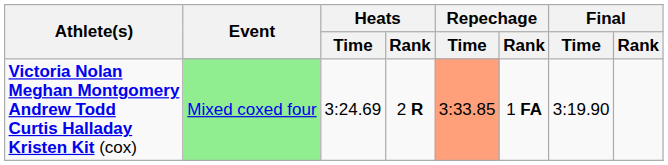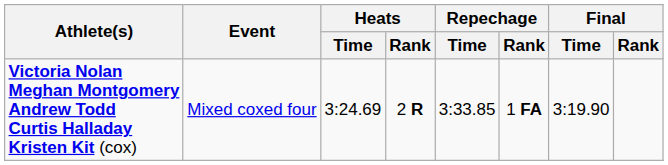(252, 110) lightgreen background -> (252, 110) no background
(467, 110) lightsalmon background -> (467, 110) no background
